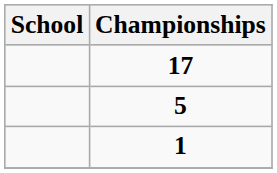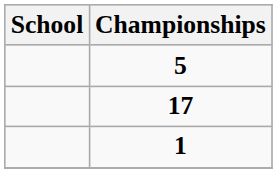rows swapped: (180, 65) <-> (180, 106)
